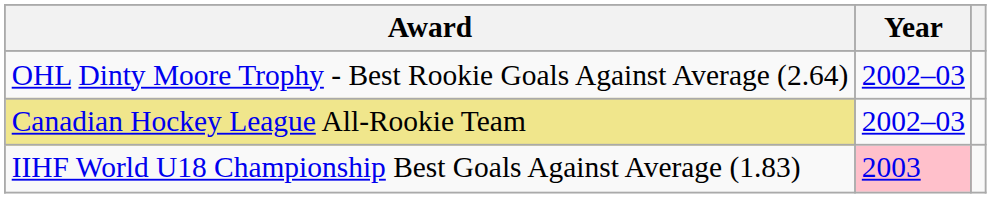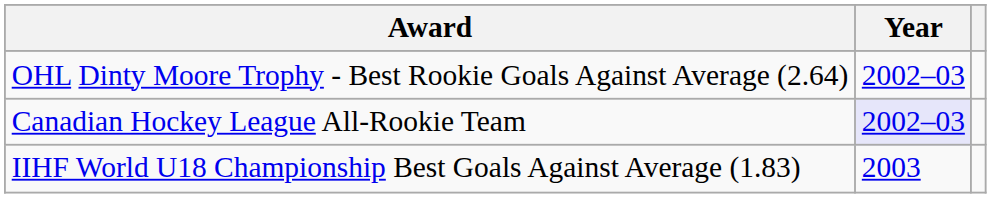(269, 121) khaki background -> (269, 121) no background
(913, 121) no background -> (913, 121) lavender background
(891, 167) pink background -> (891, 167) no background
